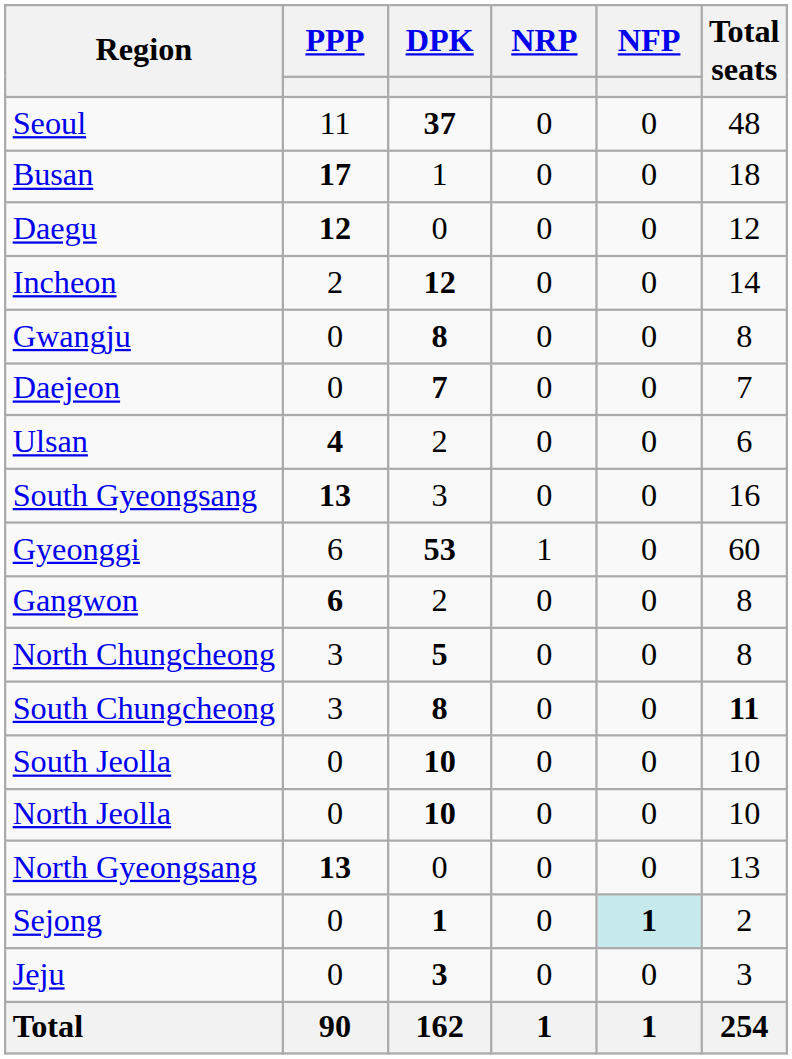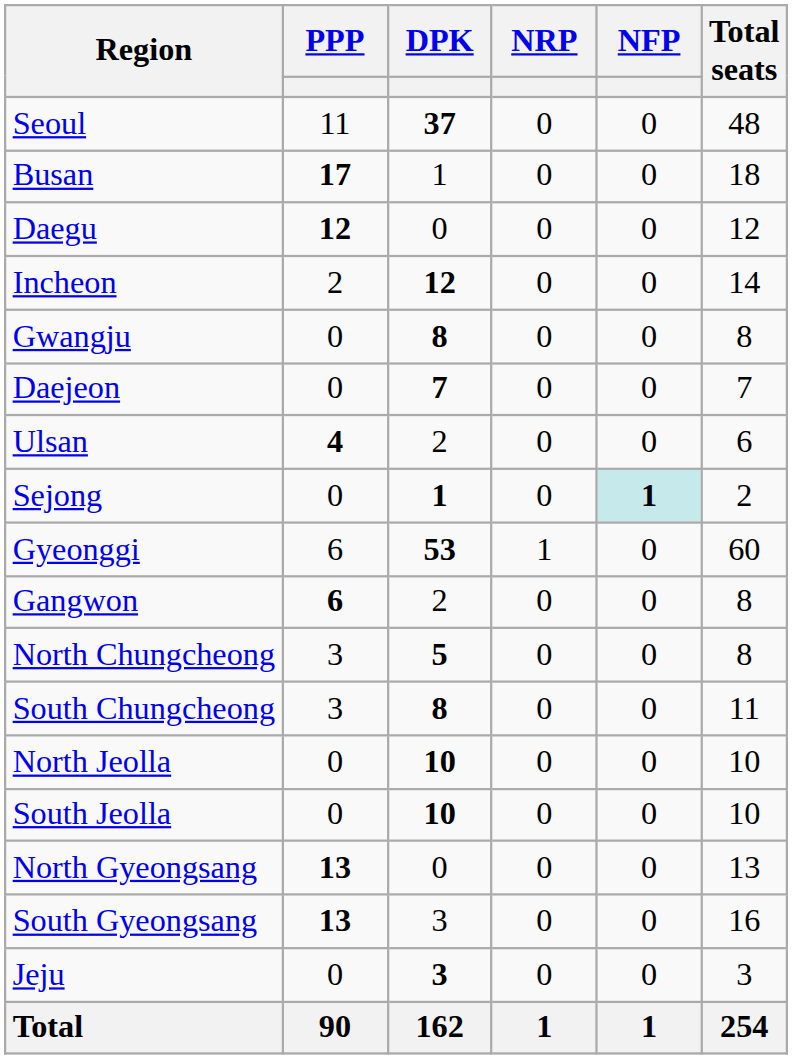rows swapped: (57, 920) <-> (135, 495)
(744, 707) bold -> (744, 707) normal
rows swapped: (92, 814) <-> (92, 761)
